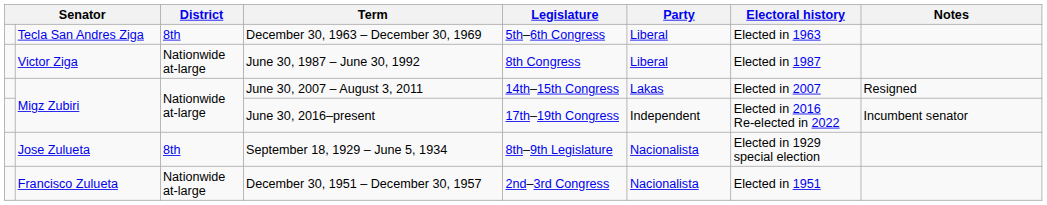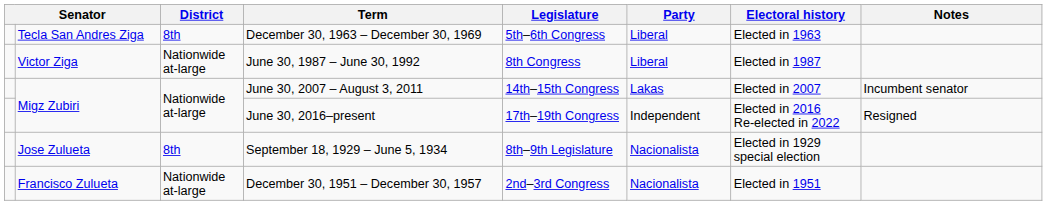(890, 89) Resigned -> (916, 89) Incumbent senator
(916, 116) Incumbent senator -> (890, 116) Resigned
